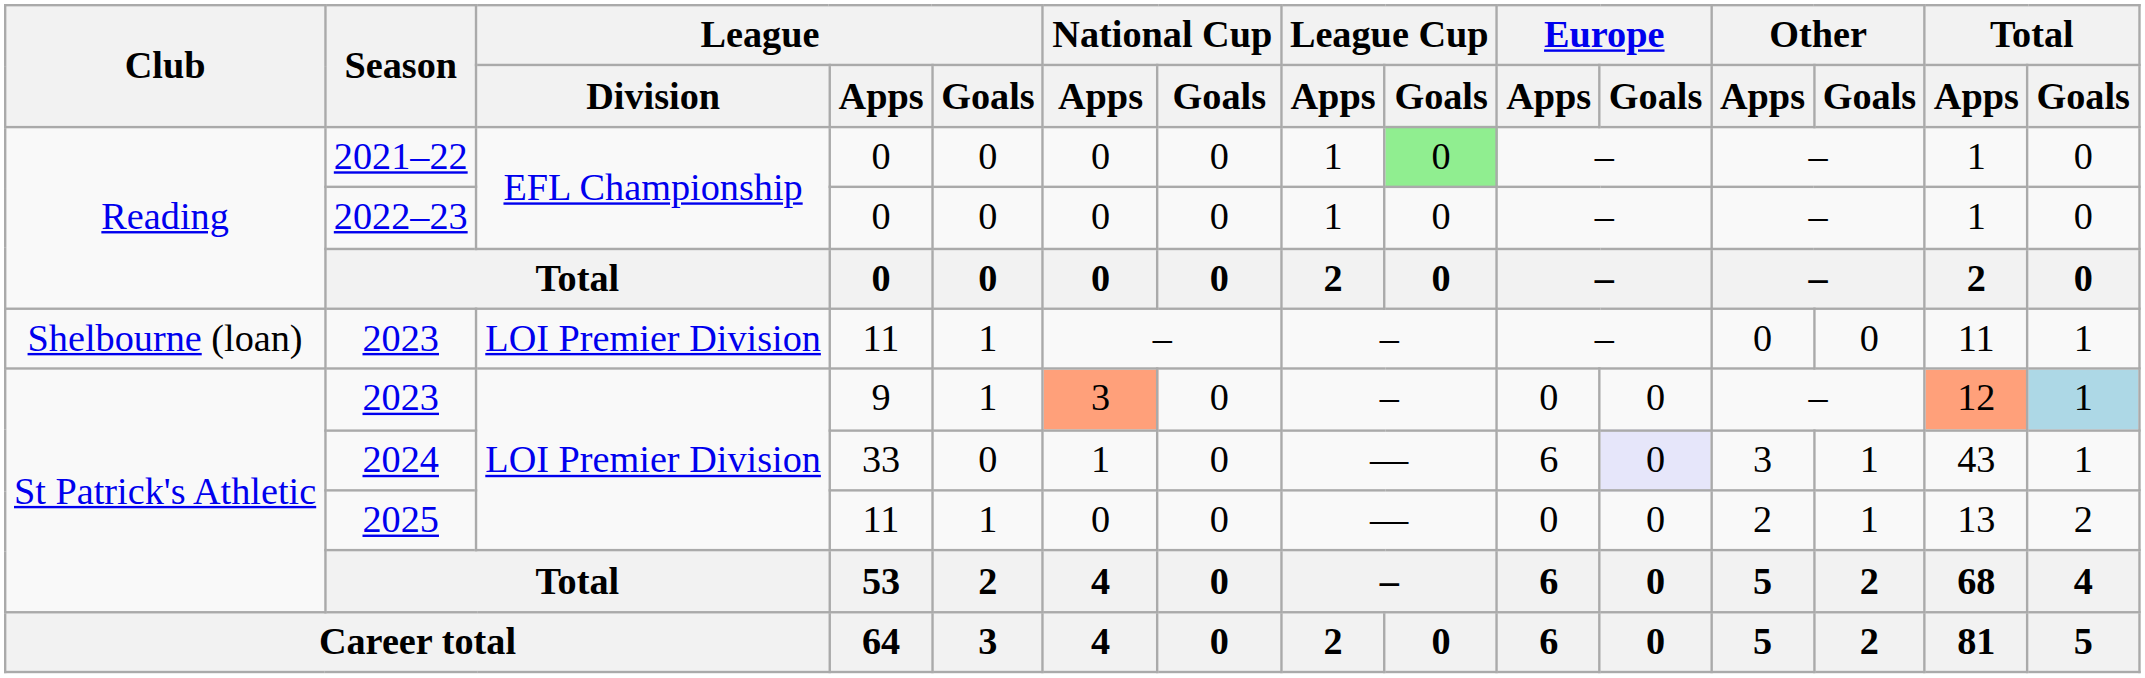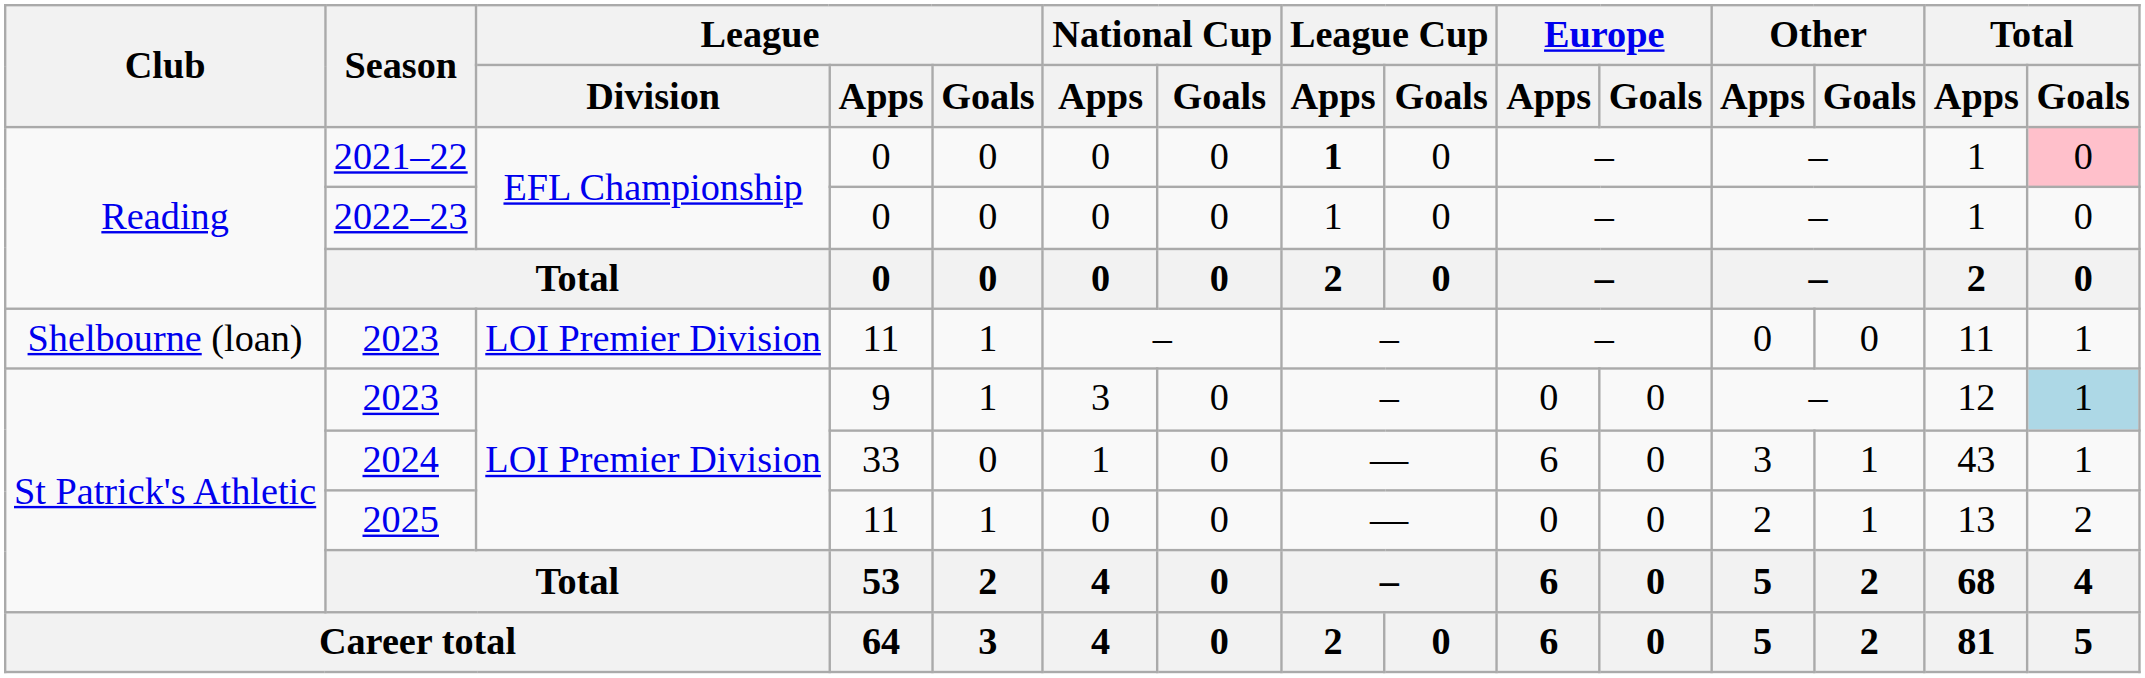(1333, 156) normal -> (1333, 156) bold
(1441, 156) lightgreen background -> (1441, 156) no background
(2083, 156) no background -> (2083, 156) pink background
(1101, 398) lightsalmon background -> (1101, 398) no background
(1976, 398) lightsalmon background -> (1976, 398) no background
(1656, 459) lavender background -> (1656, 459) no background
